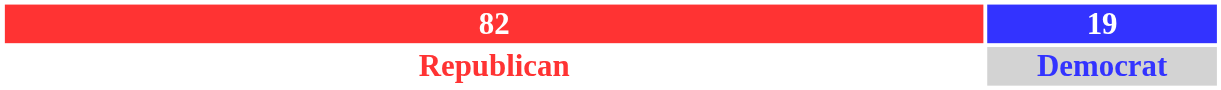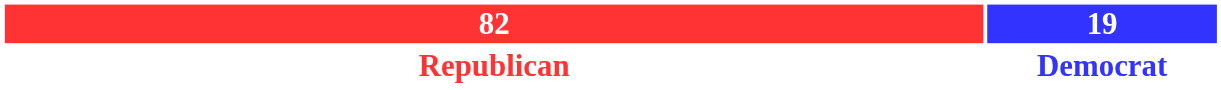(1102, 65) lightgrey background -> (1102, 65) no background
